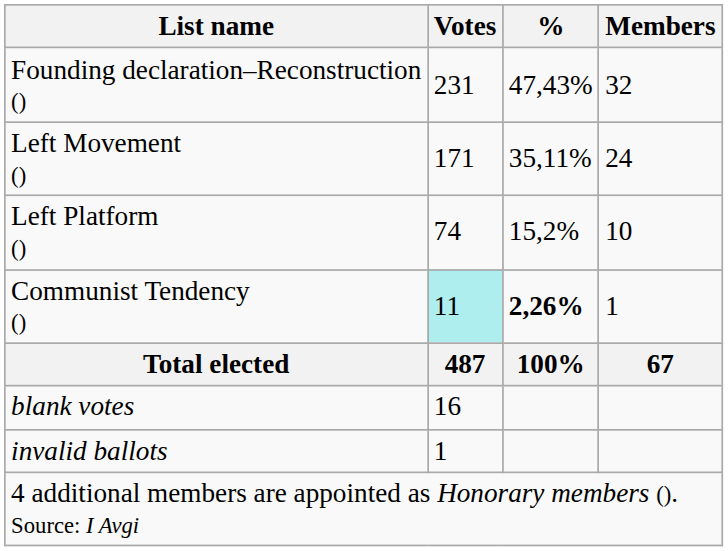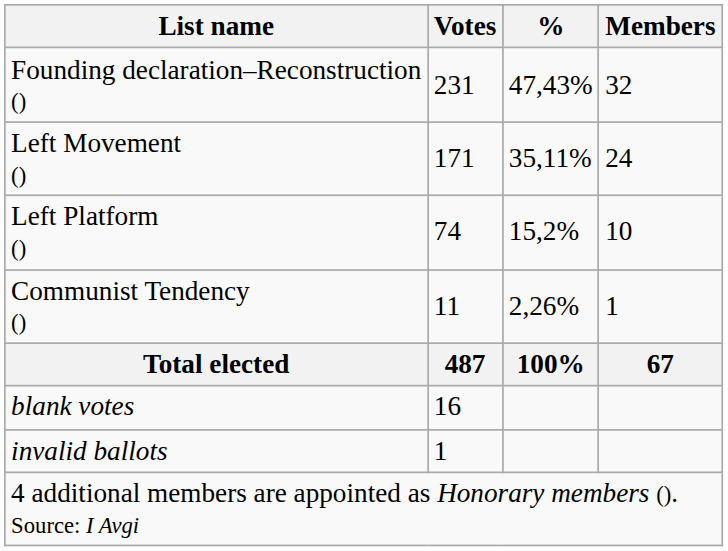(447, 305) paleturquoise background -> (447, 305) no background
(546, 305) bold -> (544, 305) normal
